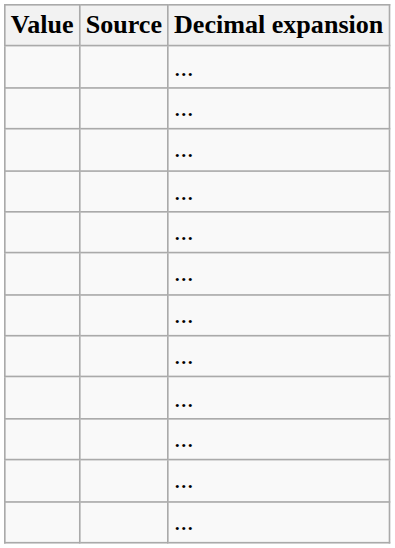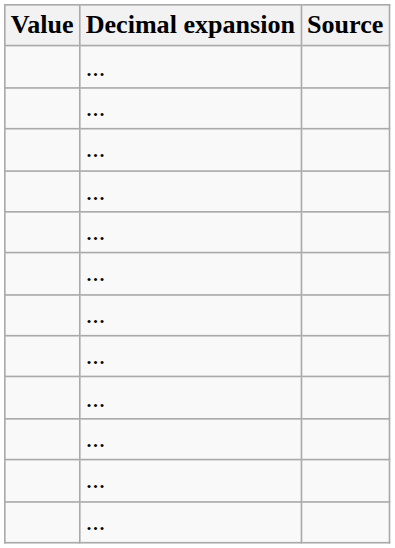columns swapped: (279, 25) <-> (124, 25)
